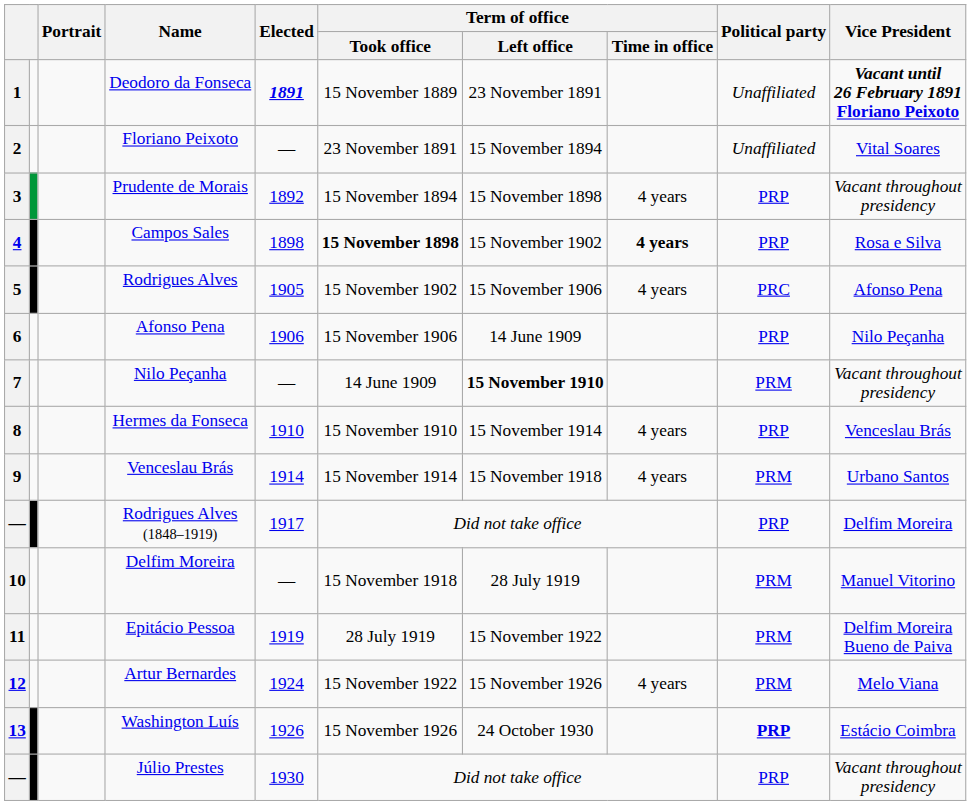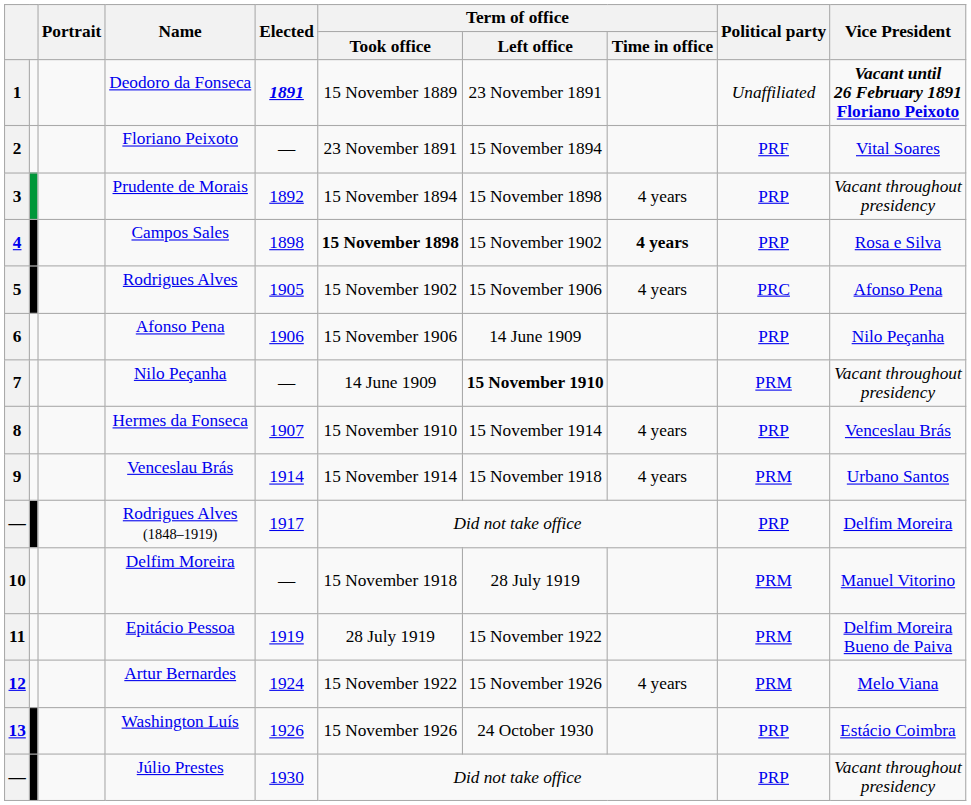(774, 149) Unaffiliated -> (774, 149) PRF
(287, 430) 1910 -> (287, 430) 1907
(774, 730) bold -> (774, 730) normal
